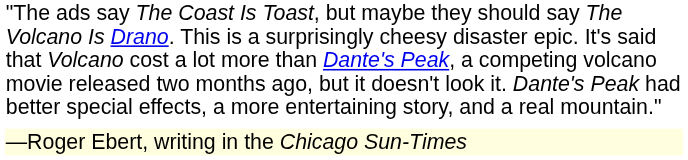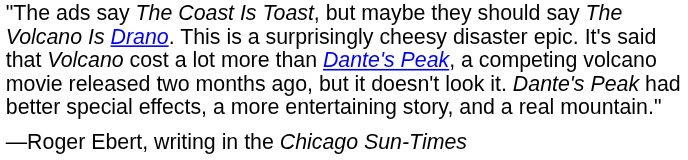(236, 142) lightyellow background -> (236, 142) no background
